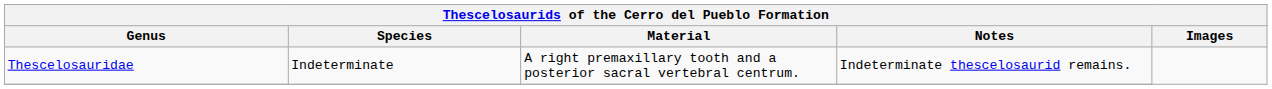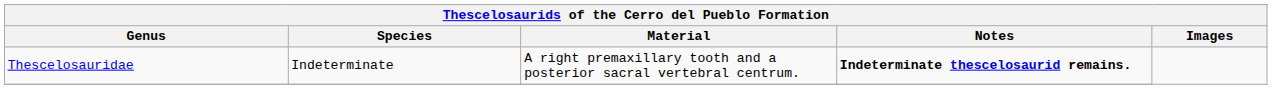(986, 66) normal -> (986, 66) bold
